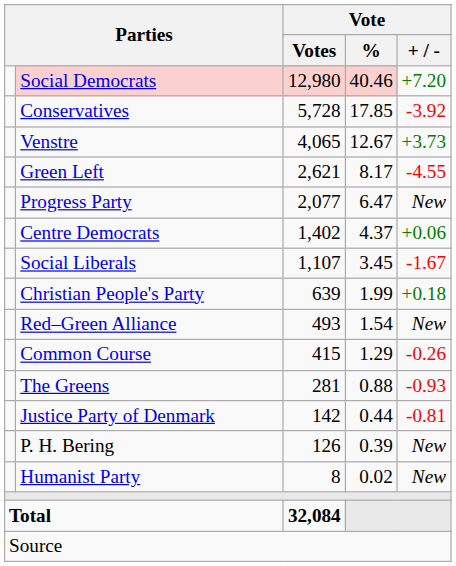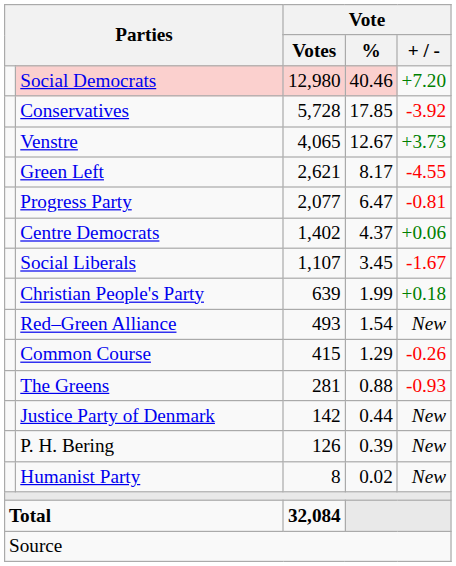(429, 202) New -> (426, 202) -0.81
(426, 415) -0.81 -> (429, 415) New
